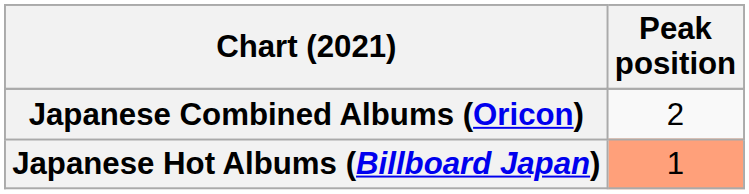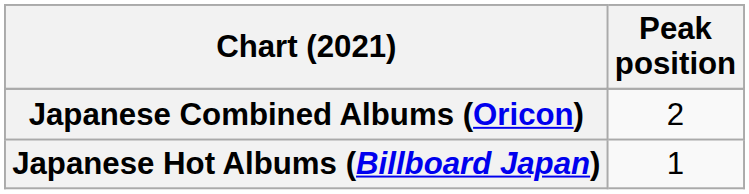(676, 163) lightsalmon background -> (676, 163) no background
